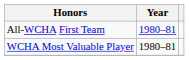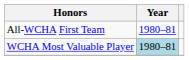(157, 47) no background -> (157, 47) lightblue background
